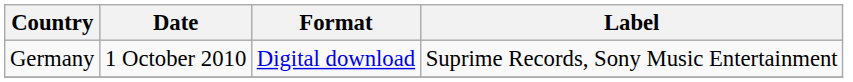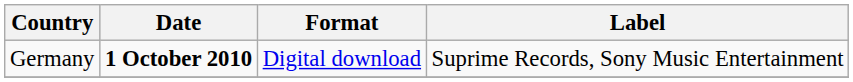(176, 58) normal -> (179, 58) bold
